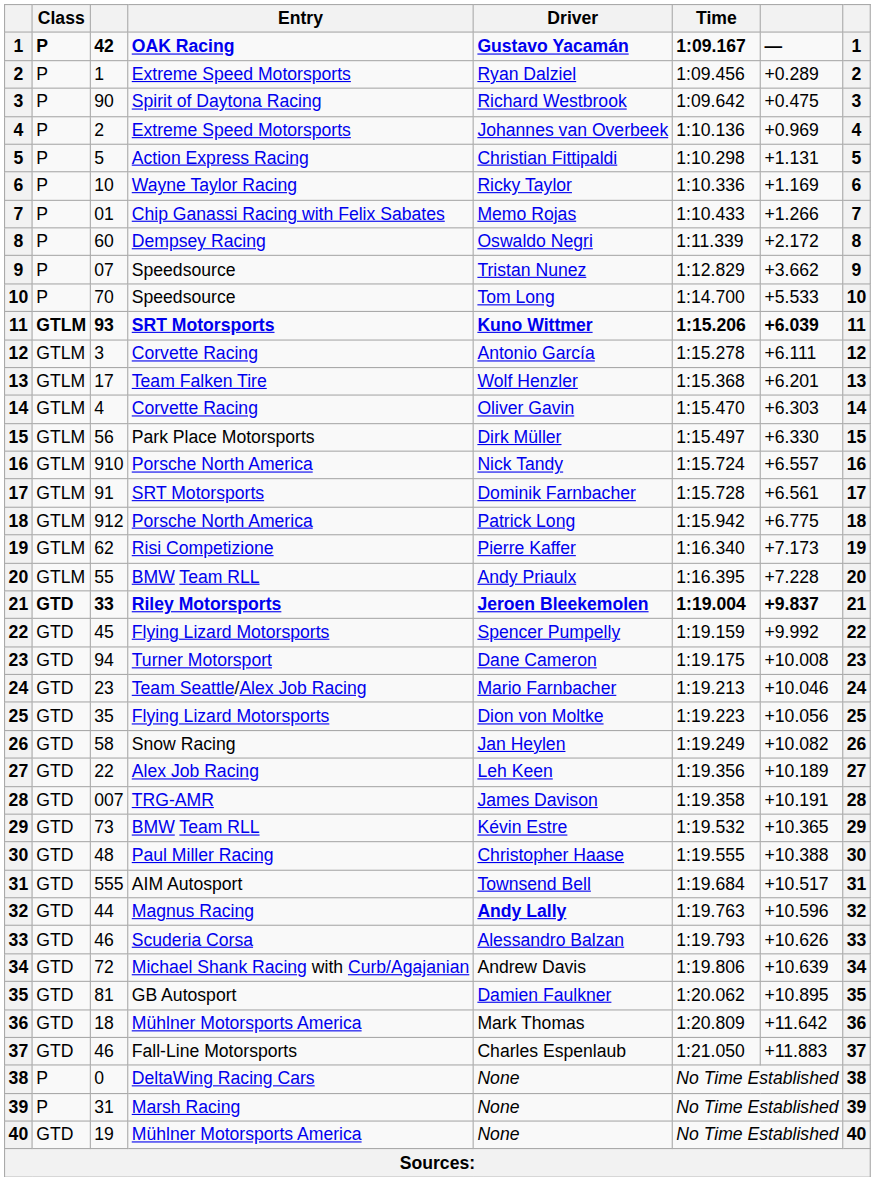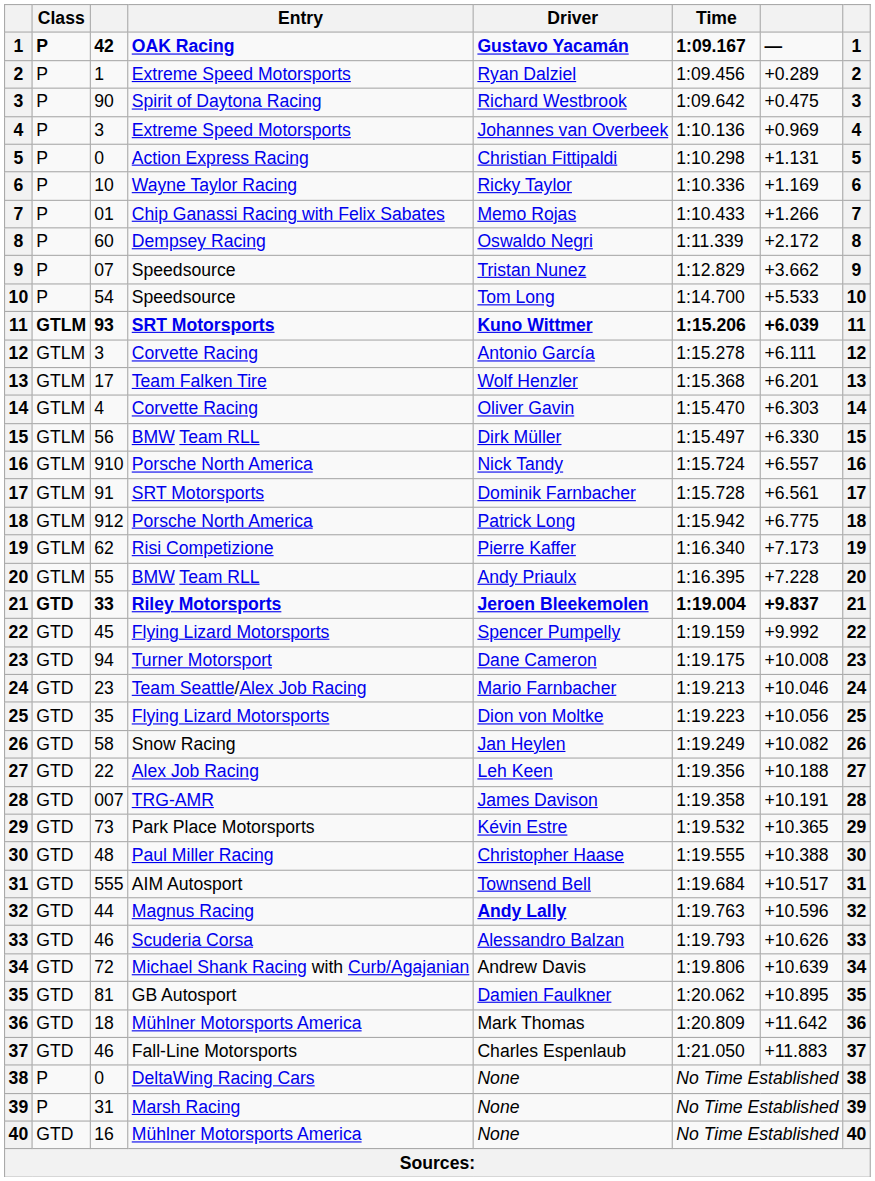(99, 130) 2 -> (99, 130) 3
(99, 158) 5 -> (99, 158) 0
(104, 297) 70 -> (104, 297) 54
(223, 437) Park Place Motorsports -> (196, 437) BMW Team RLL
(797, 772) +10.189 -> (797, 772) +10.188
(196, 827) BMW Team RLL -> (223, 827) Park Place Motorsports
(104, 1134) 19 -> (104, 1134) 16
